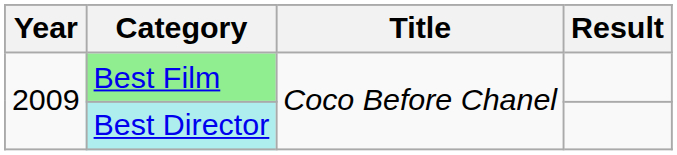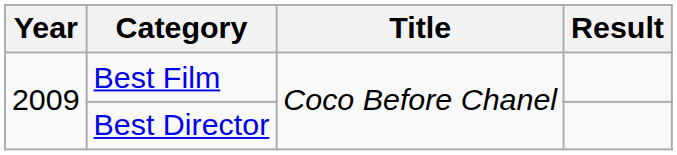(157, 76) lightgreen background -> (157, 76) no background
(181, 125) paleturquoise background -> (181, 125) no background
